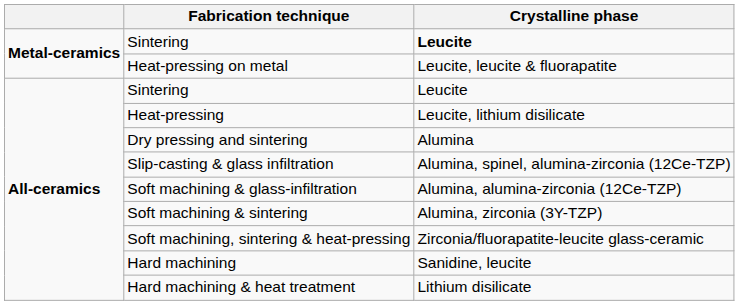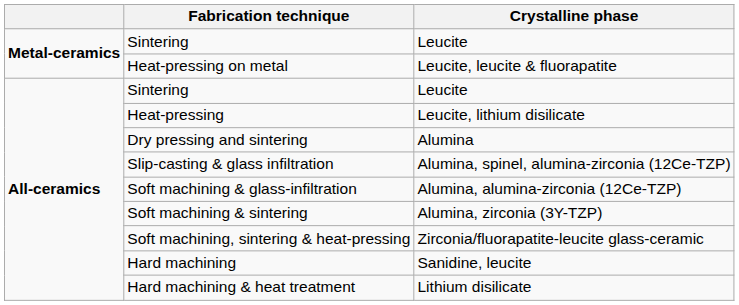(445, 41) bold -> (443, 41) normal
